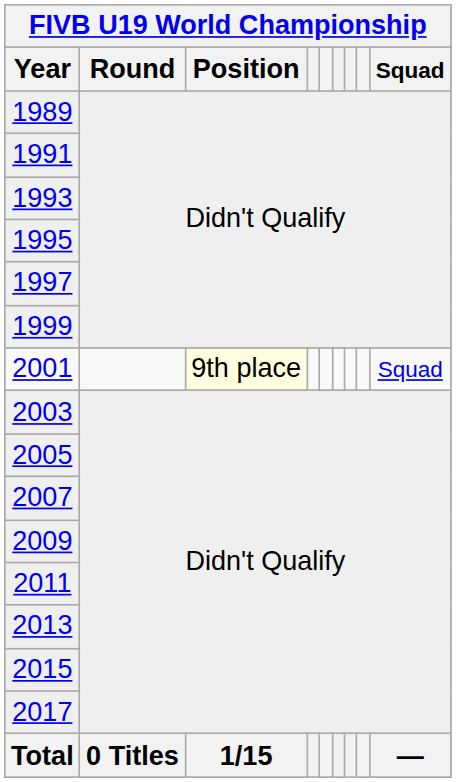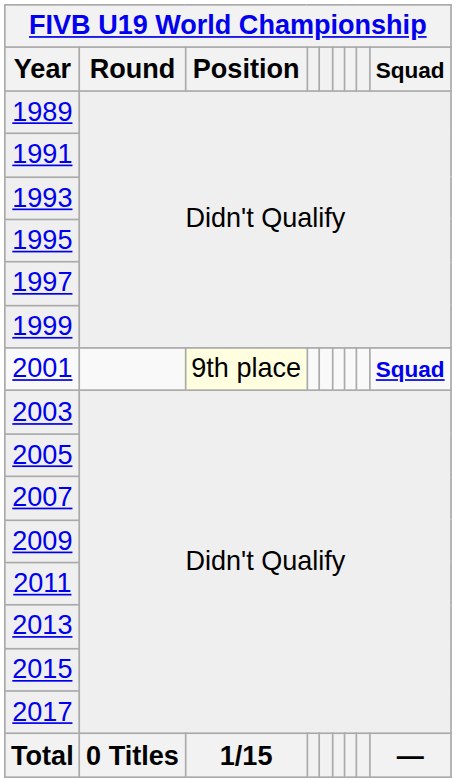(410, 370) normal -> (410, 369) bold
